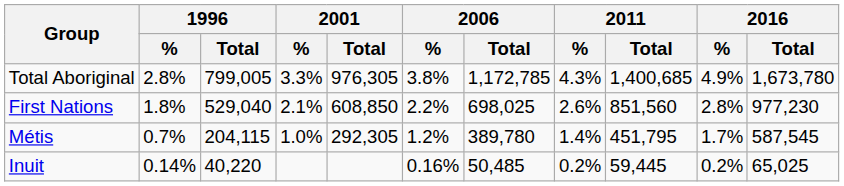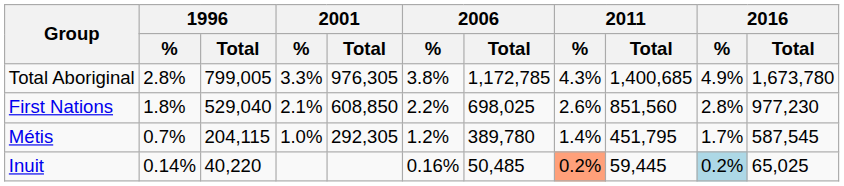(580, 166) no background -> (580, 166) lightsalmon background
(722, 166) no background -> (722, 166) lightblue background
